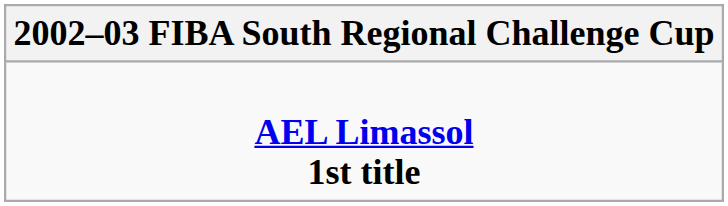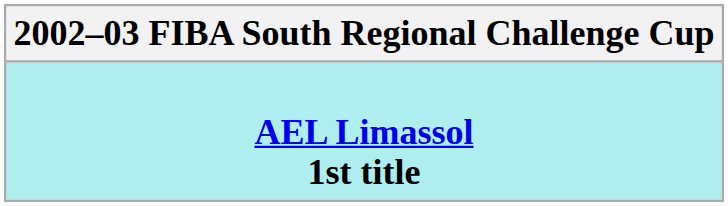(364, 150) no background -> (364, 150) paleturquoise background
